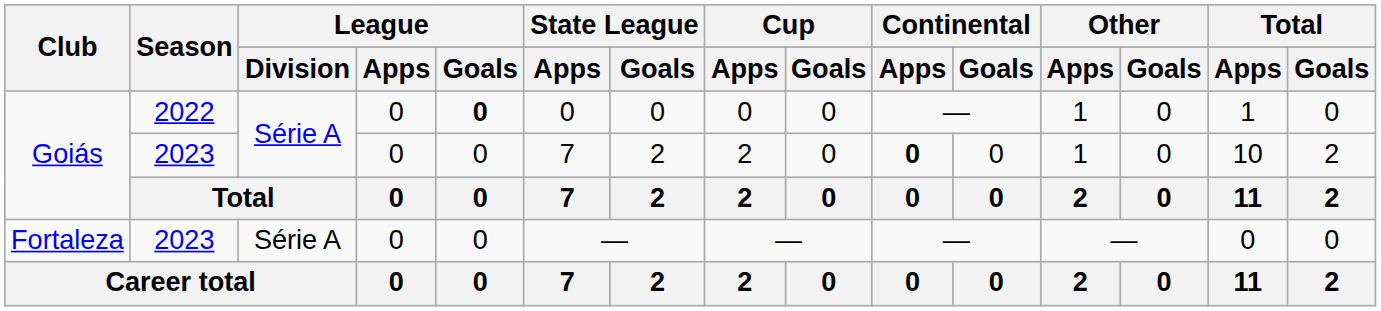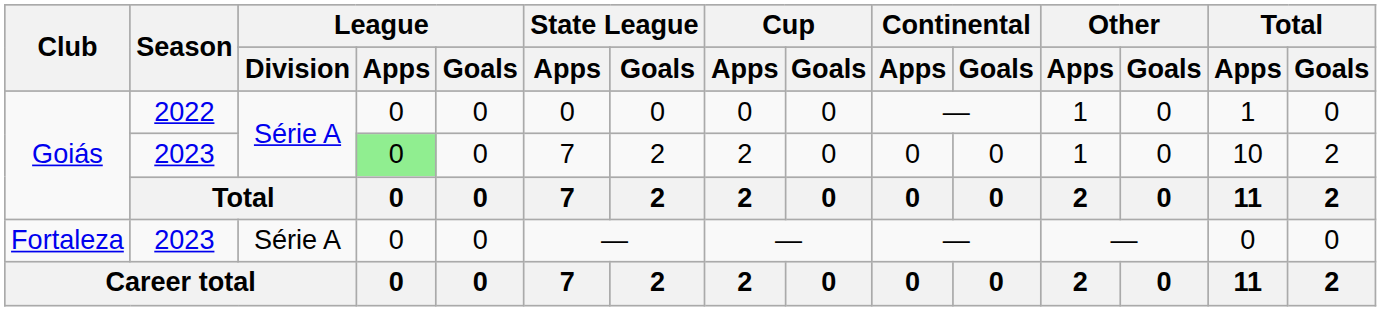(480, 111) bold -> (480, 111) normal
(396, 154) no background -> (396, 154) lightgreen background
(913, 154) bold -> (913, 154) normal
